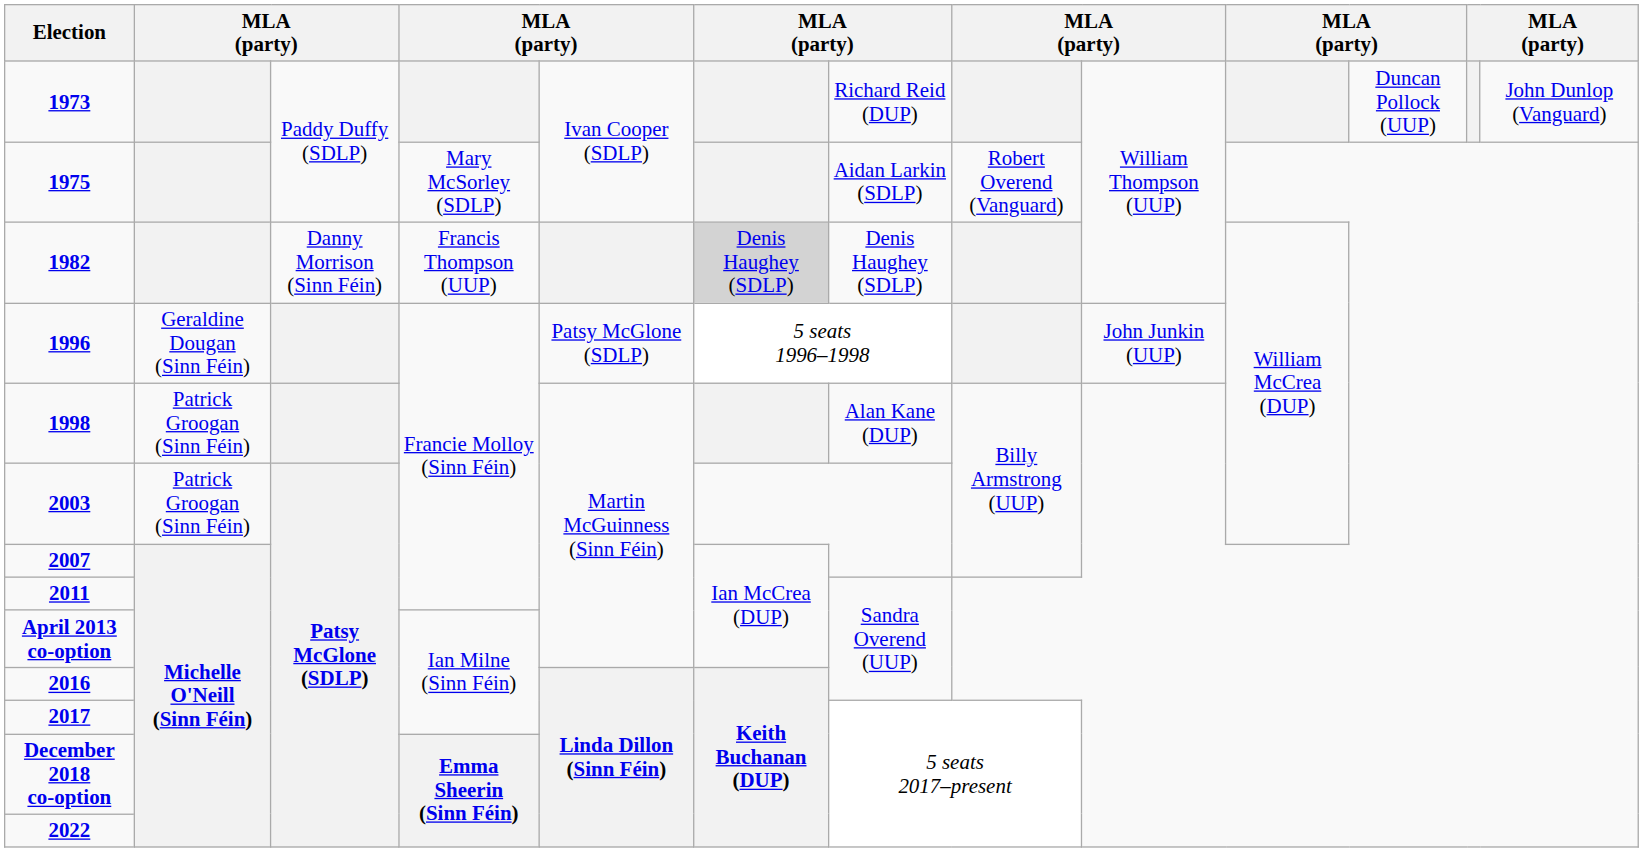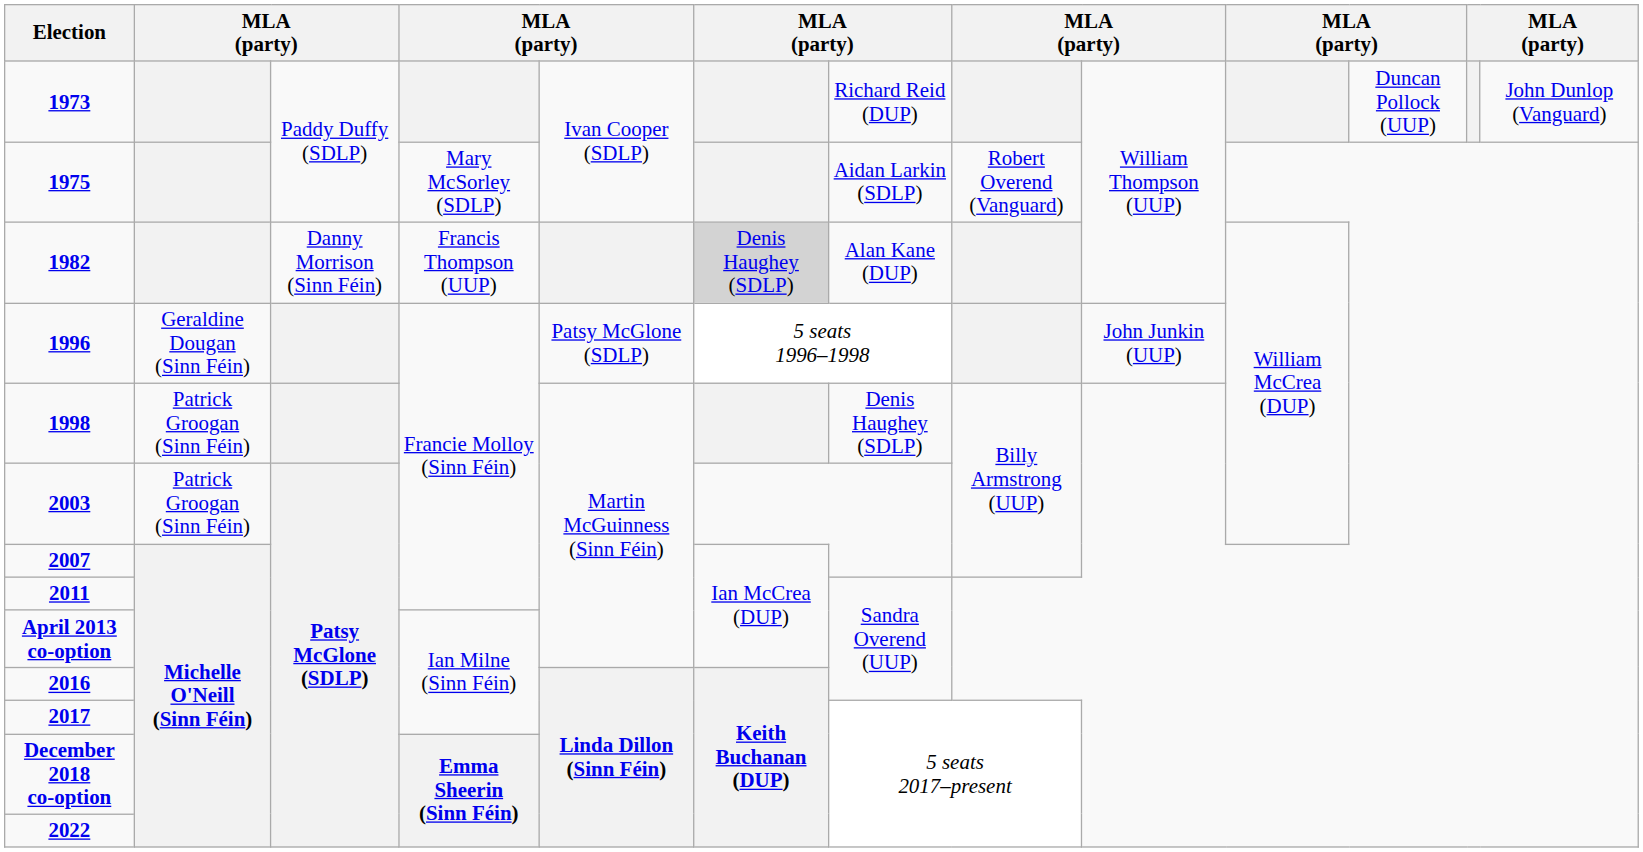(890, 262) Denis Haughey (SDLP) -> (890, 262) Alan Kane (DUP)
(890, 423) Alan Kane (DUP) -> (890, 423) Denis Haughey (SDLP)
